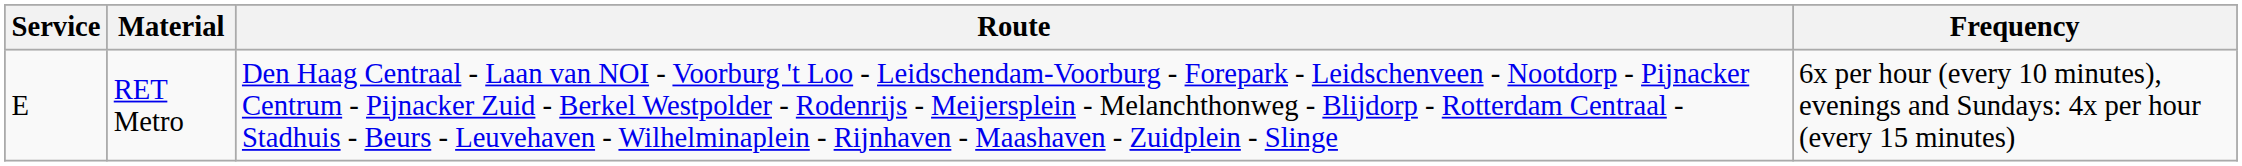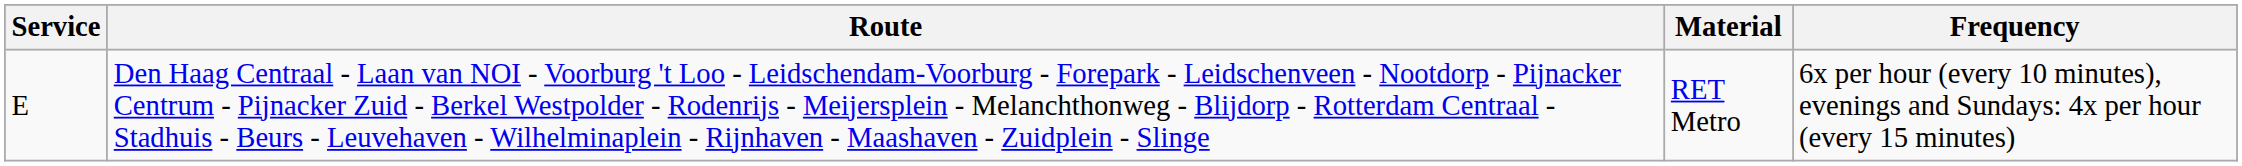columns swapped: (1014, 27) <-> (171, 27)
